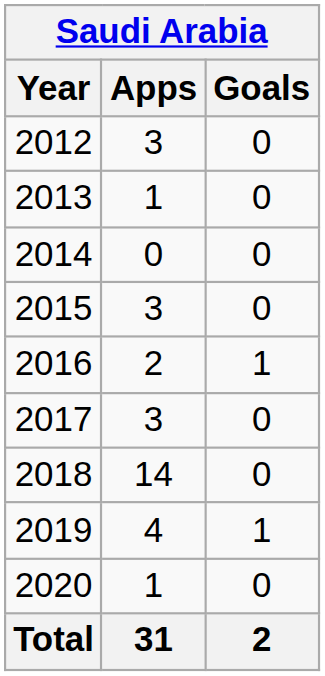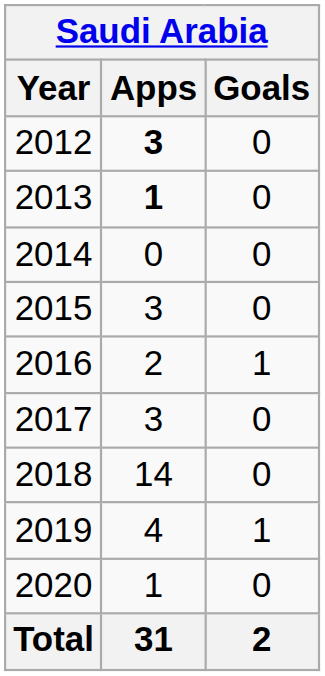(154, 142) normal -> (154, 142) bold
(154, 198) normal -> (154, 198) bold
